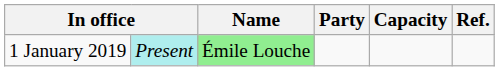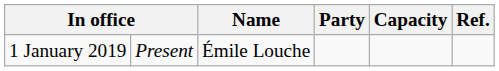(164, 50) paleturquoise background -> (164, 50) no background
(256, 50) lightgreen background -> (256, 50) no background
